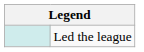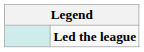(93, 36) normal -> (95, 36) bold
